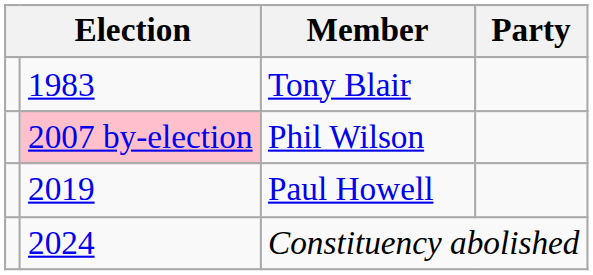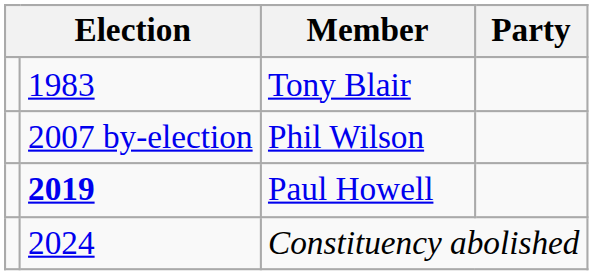(140, 136) pink background -> (140, 136) no background
(61, 189) normal -> (61, 189) bold
